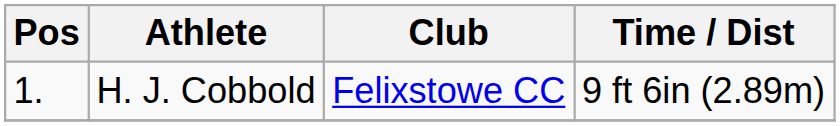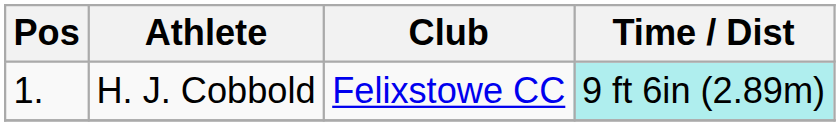(704, 90) no background -> (704, 90) paleturquoise background
